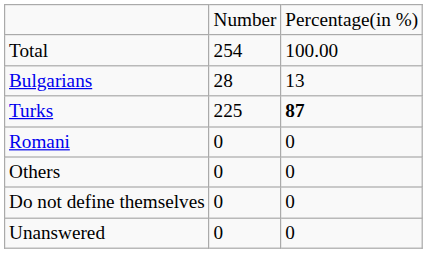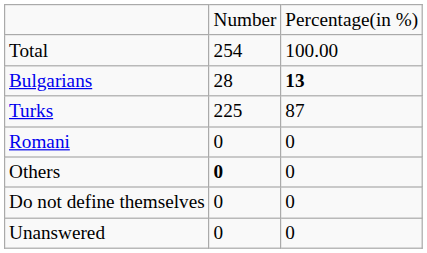(295, 80) normal -> (295, 80) bold
(295, 111) bold -> (295, 111) normal
(218, 171) normal -> (218, 171) bold
